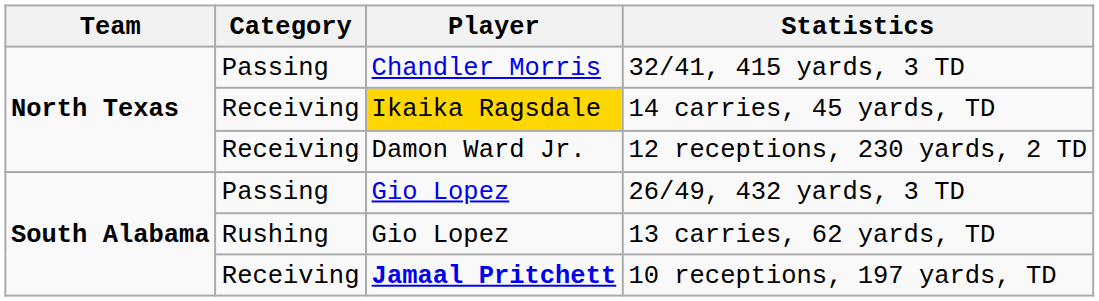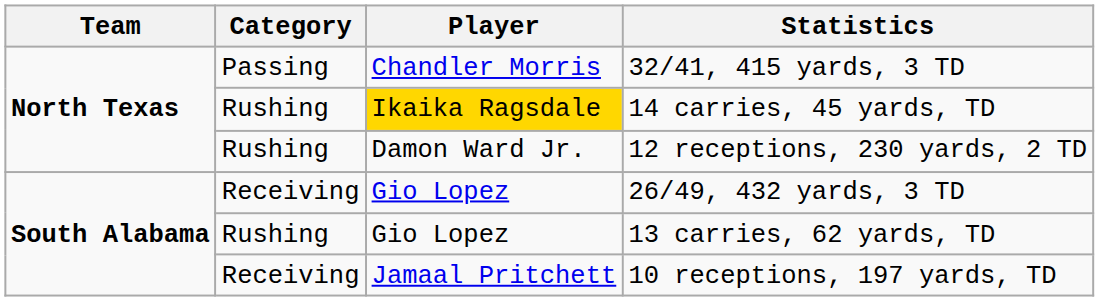(291, 109) Receiving -> (275, 109) Rushing
(291, 151) Receiving -> (275, 151) Rushing
(275, 192) Passing -> (291, 192) Receiving
(494, 275) bold -> (494, 275) normal
